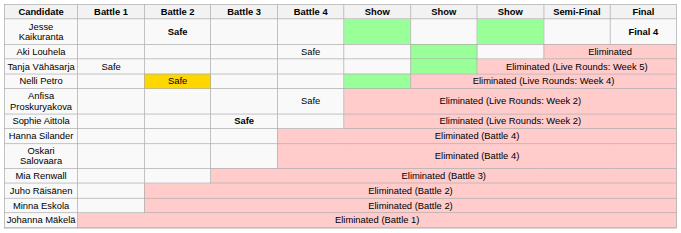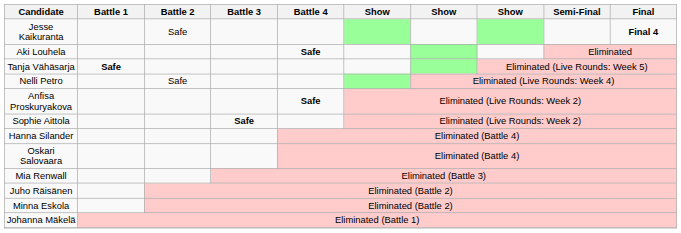(178, 31) bold -> (178, 31) normal
(311, 51) normal -> (311, 51) bold
(111, 66) normal -> (111, 66) bold
(178, 81) gold background -> (178, 81) no background
(311, 101) normal -> (311, 101) bold
